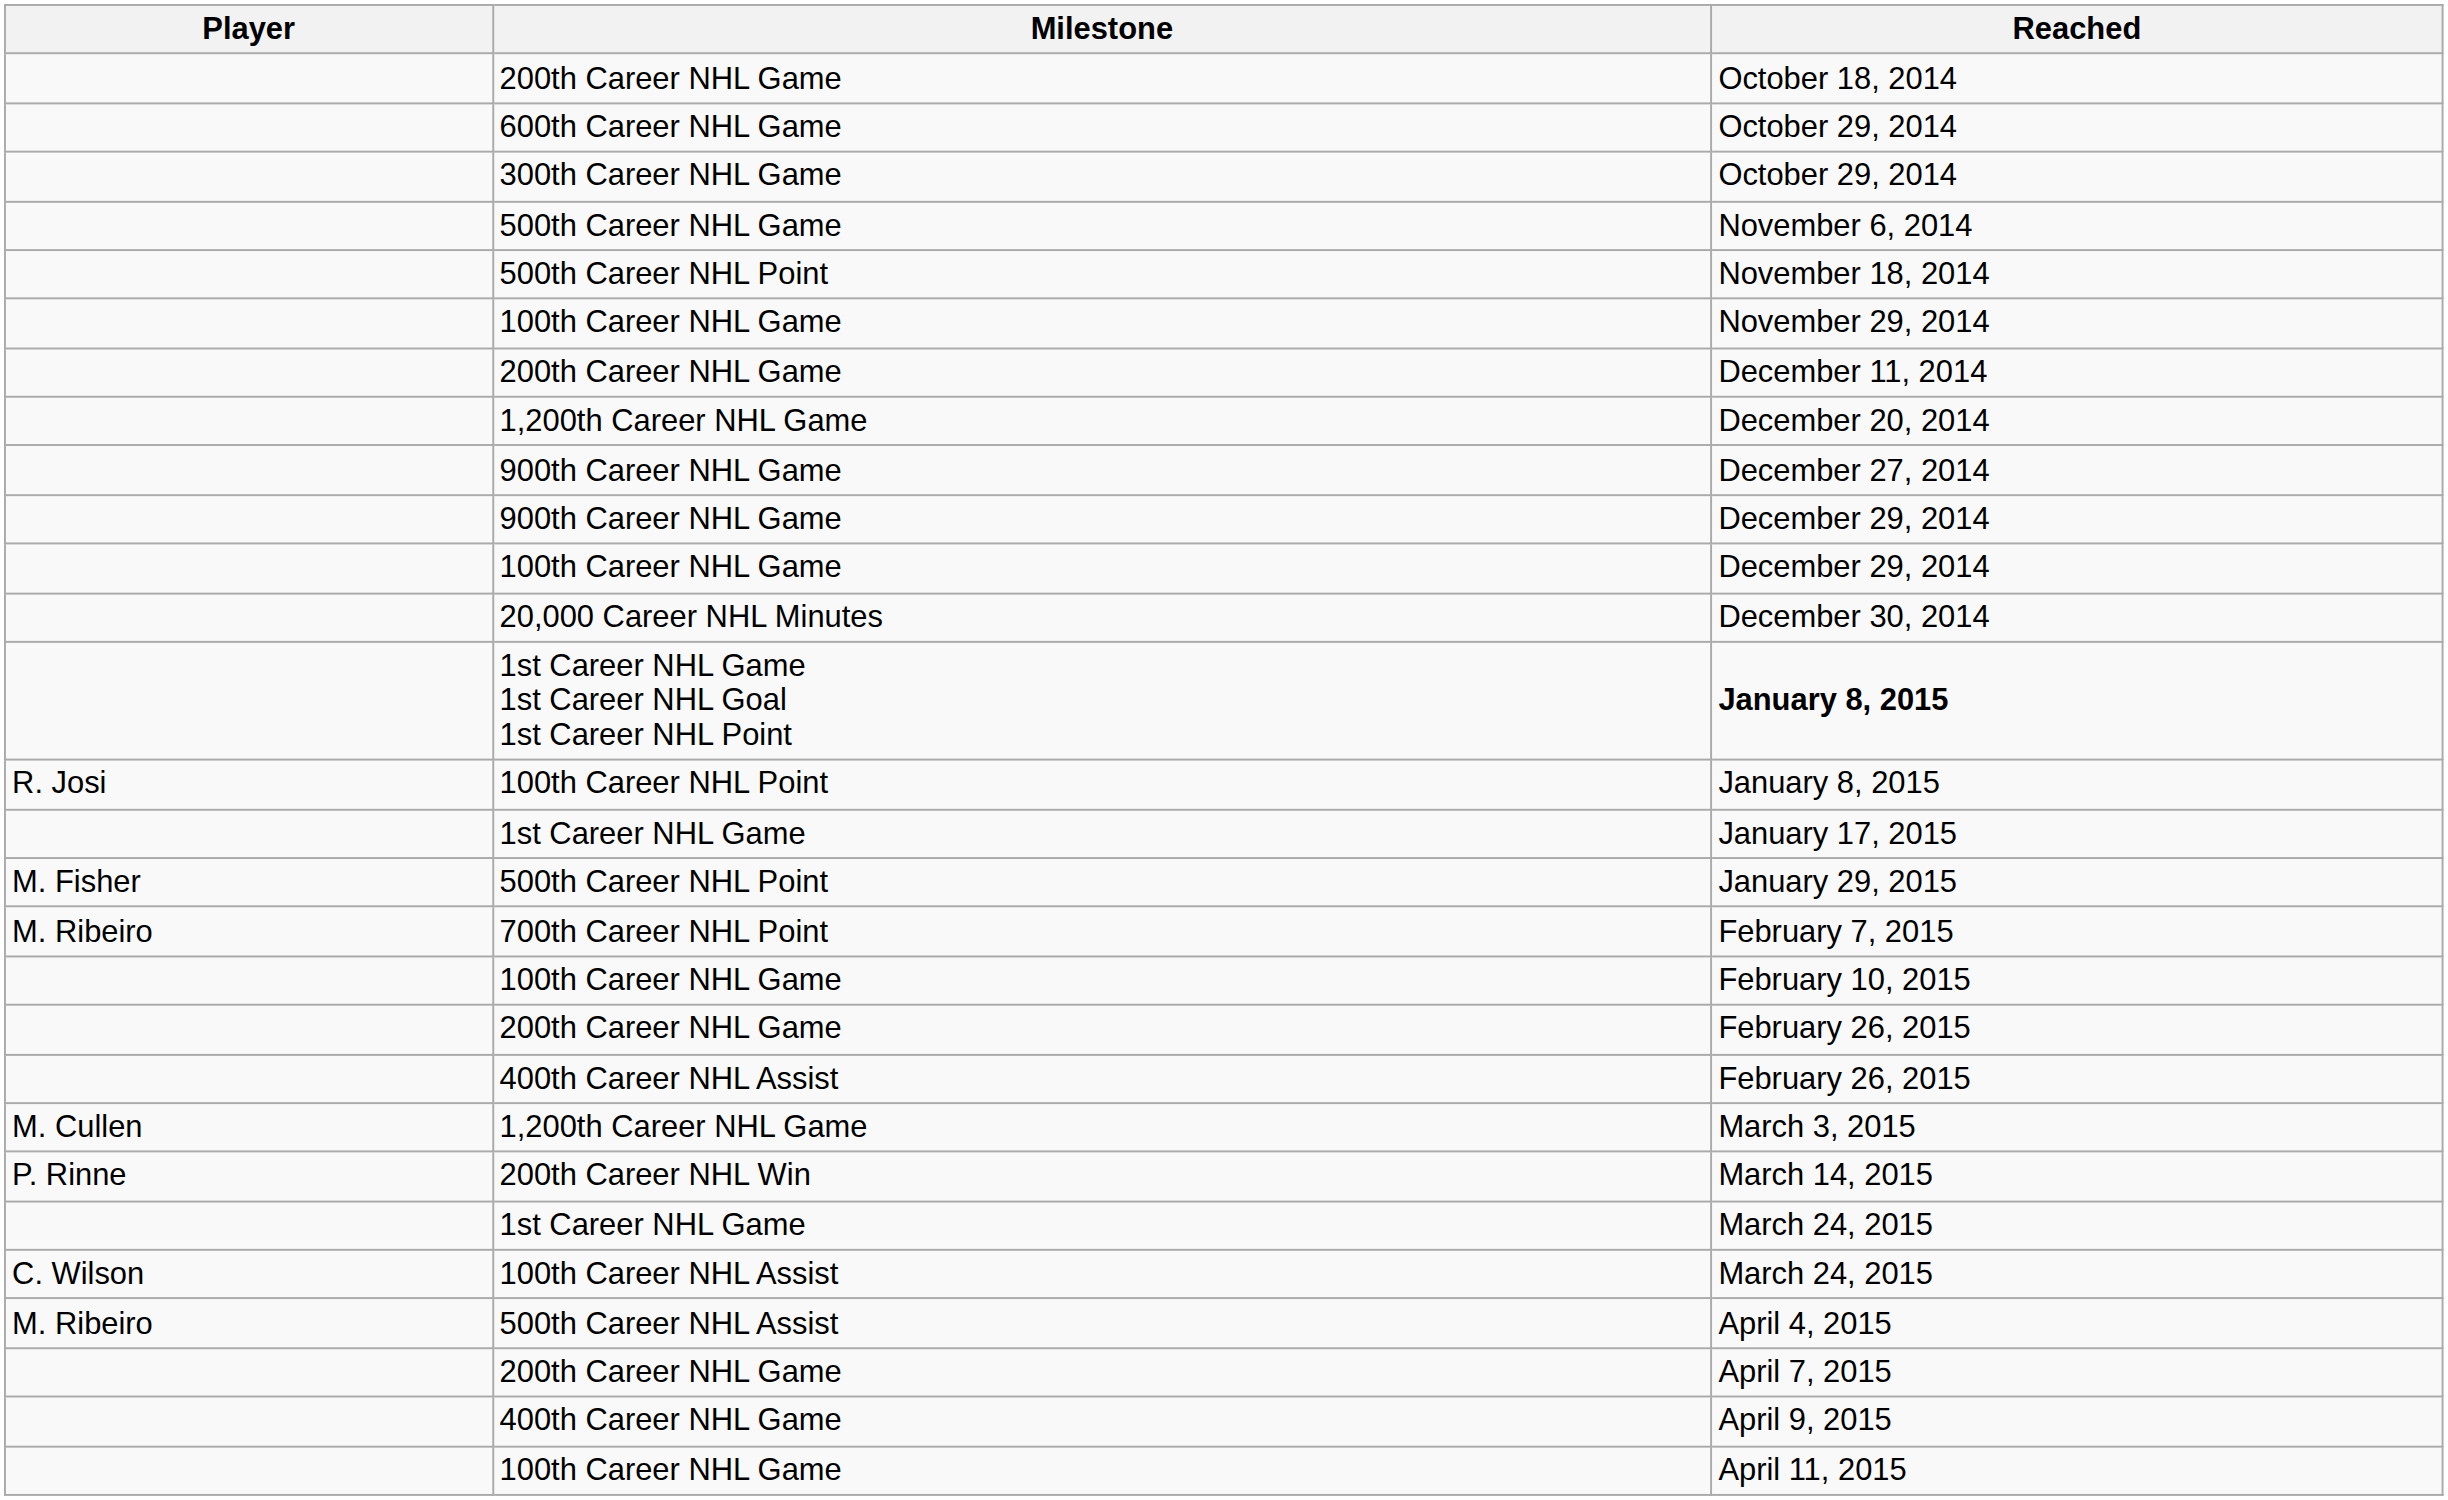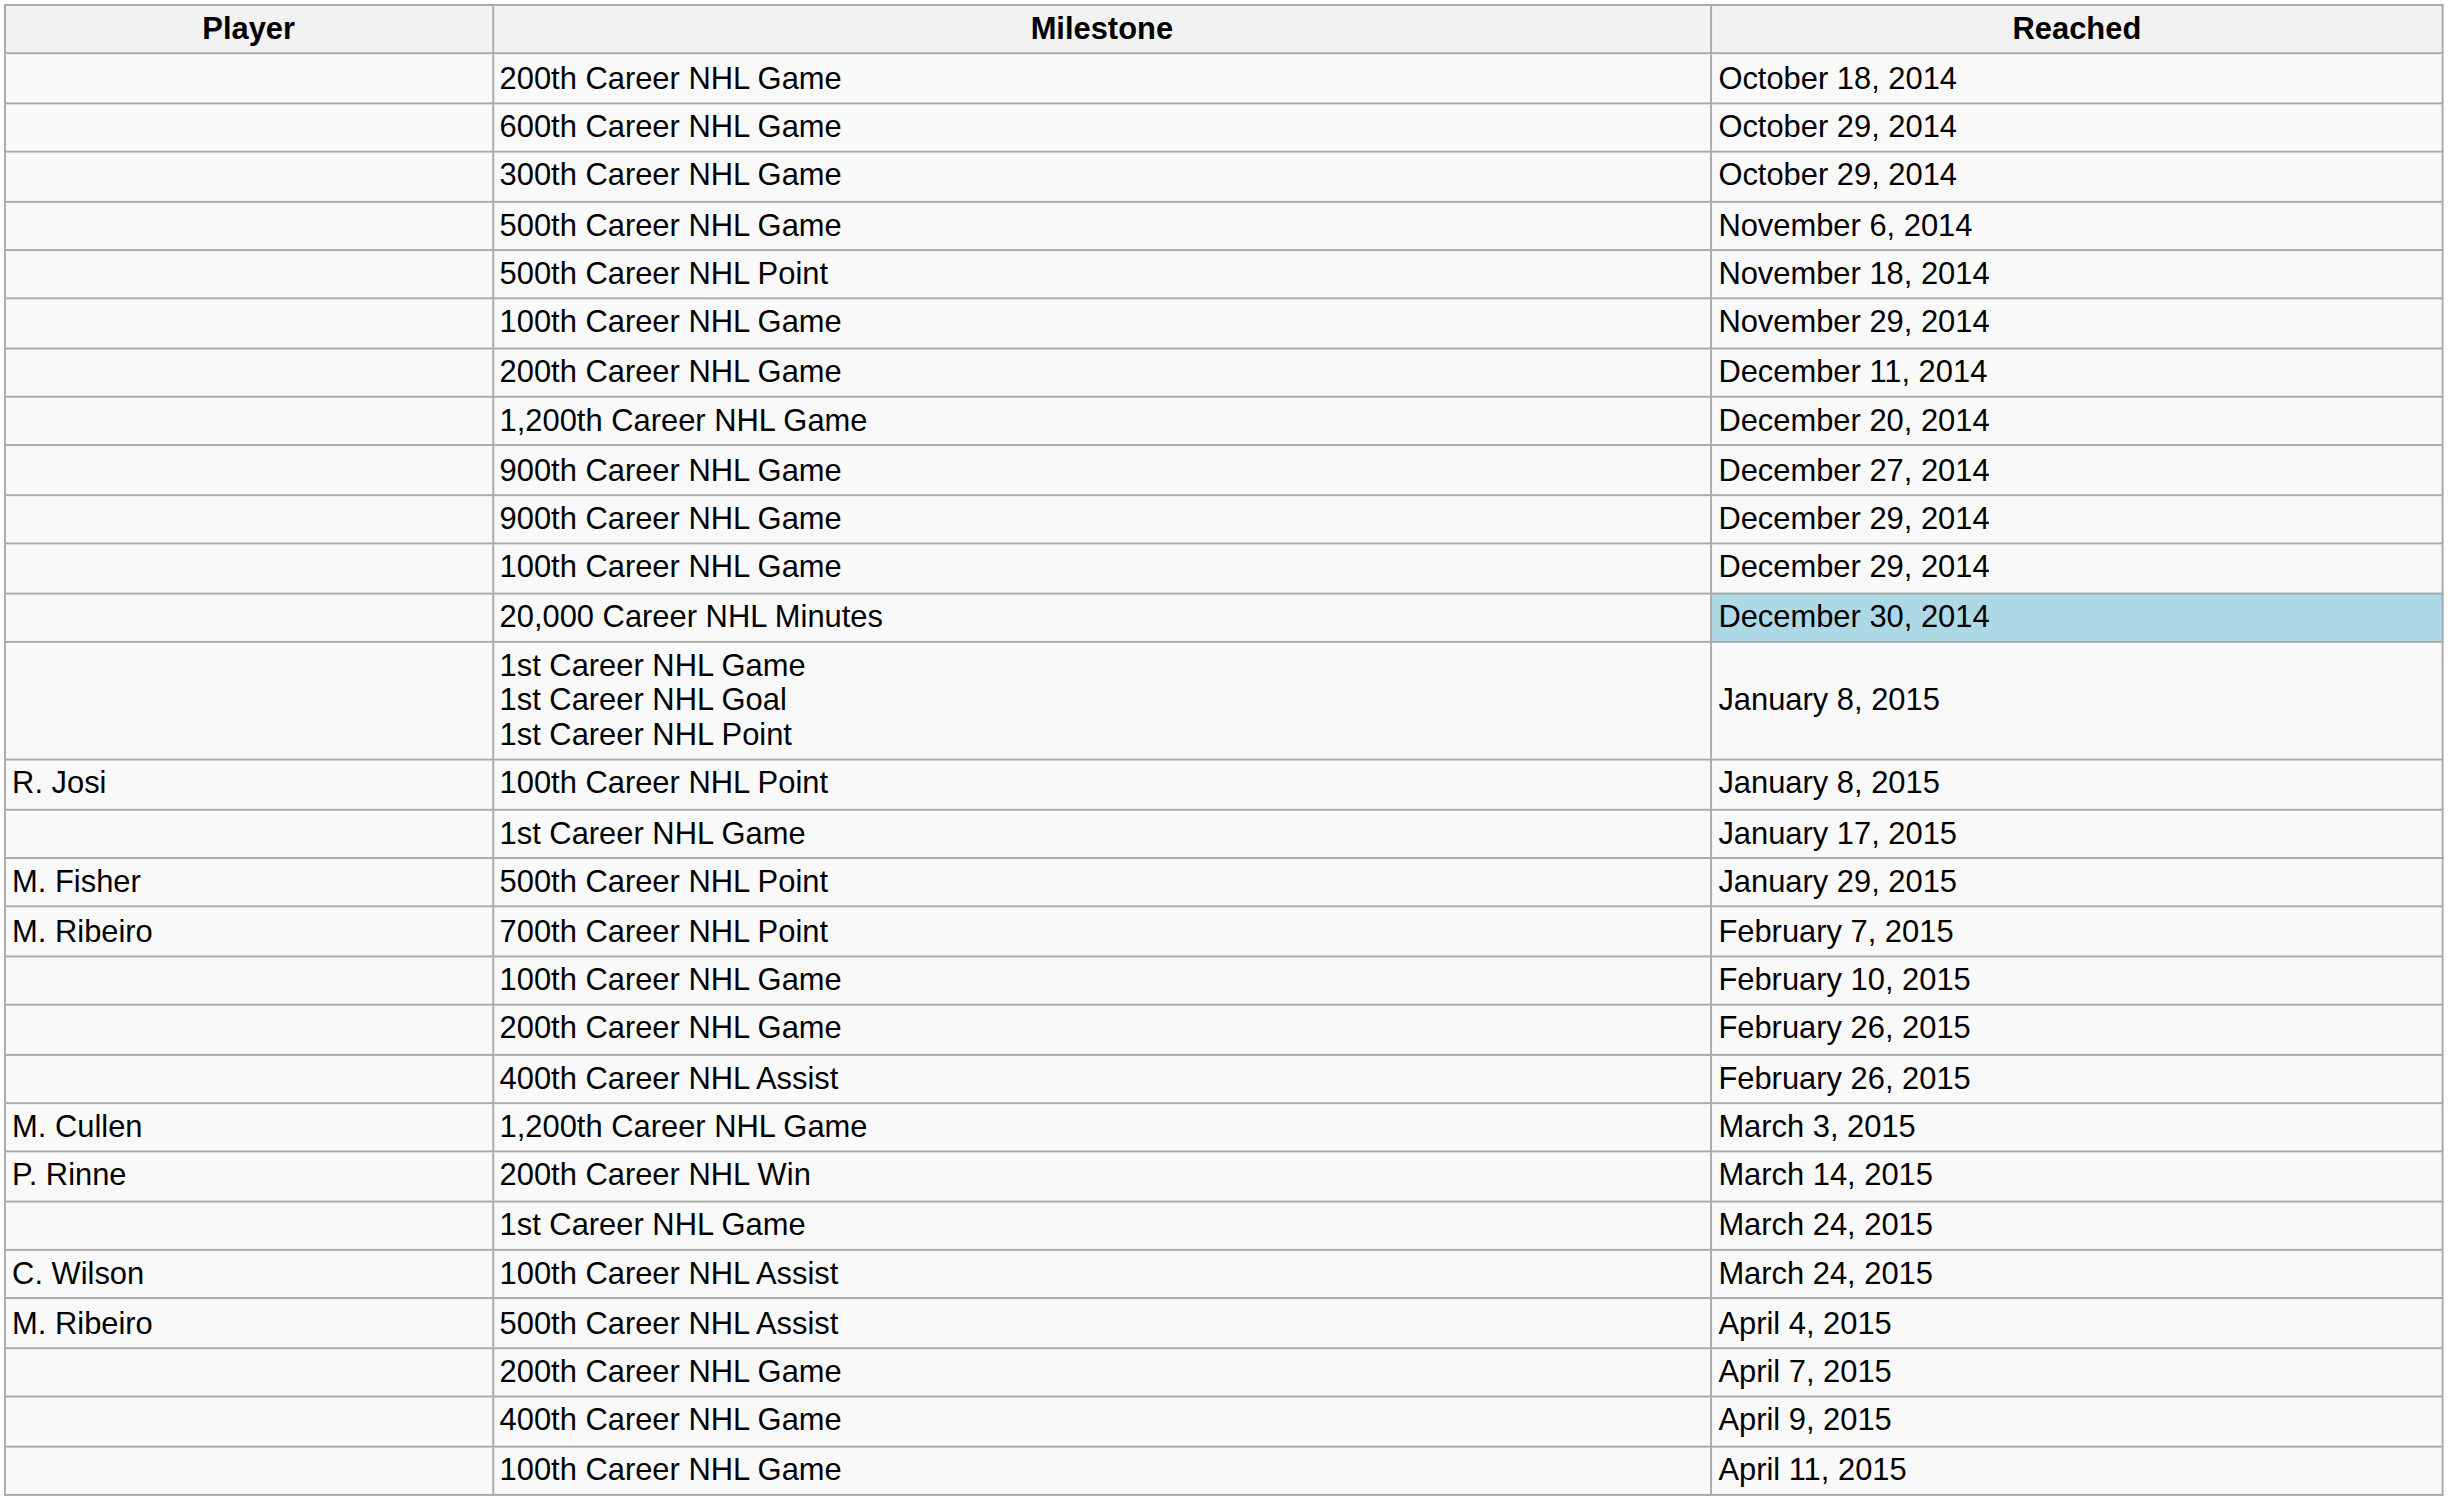(1854, 616) no background -> (1854, 616) lightblue background
(1833, 700) bold -> (1829, 700) normal
